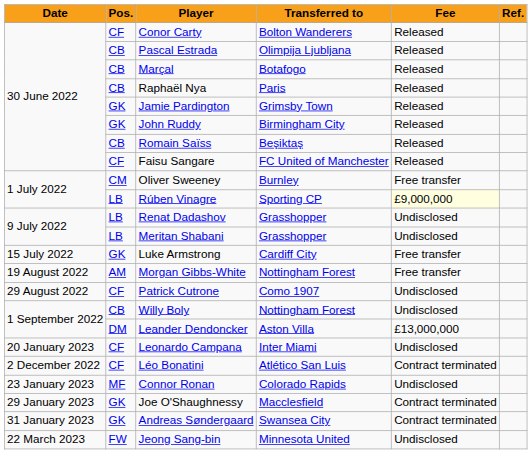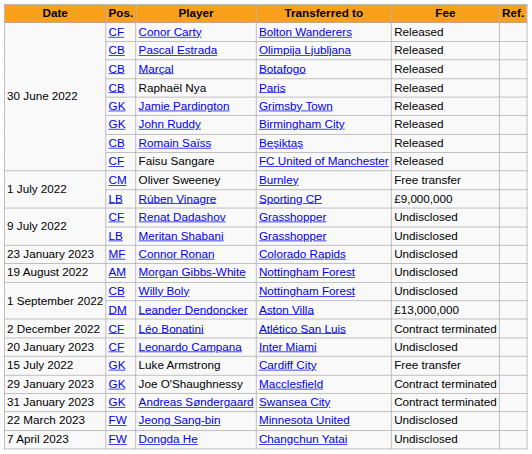(423, 198) lightyellow background -> (423, 198) no background
(116, 217) LB -> (116, 217) CF
rows swapped: (180, 254) <-> (177, 384)
(428, 273) Free transfer -> (426, 273) Undisclosed
- row: (179, 291)
rows swapped: (171, 365) <-> (190, 347)
+ row: (168, 439)
